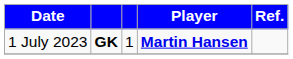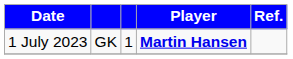(106, 41) bold -> (106, 41) normal
